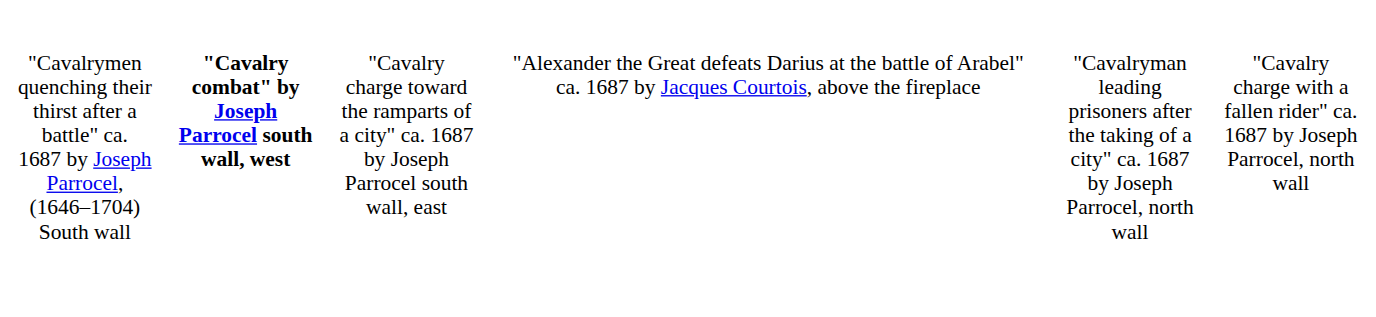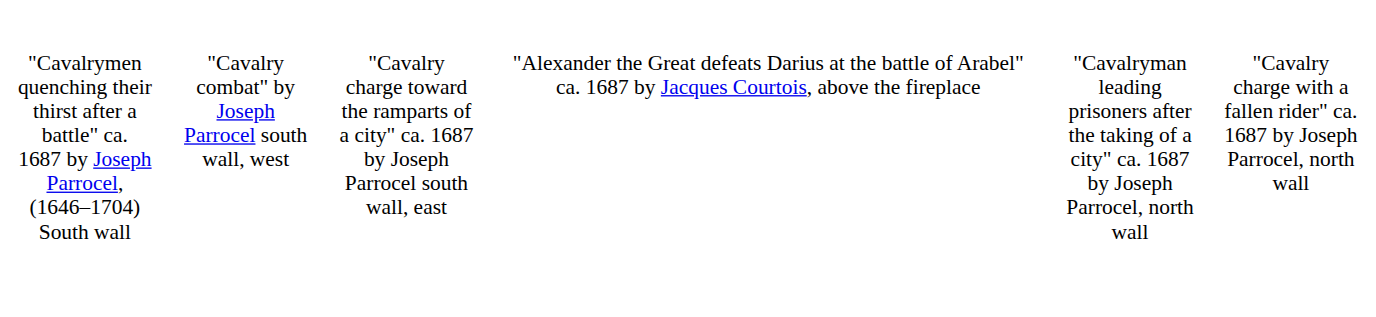(246, 111) bold -> (246, 111) normal
